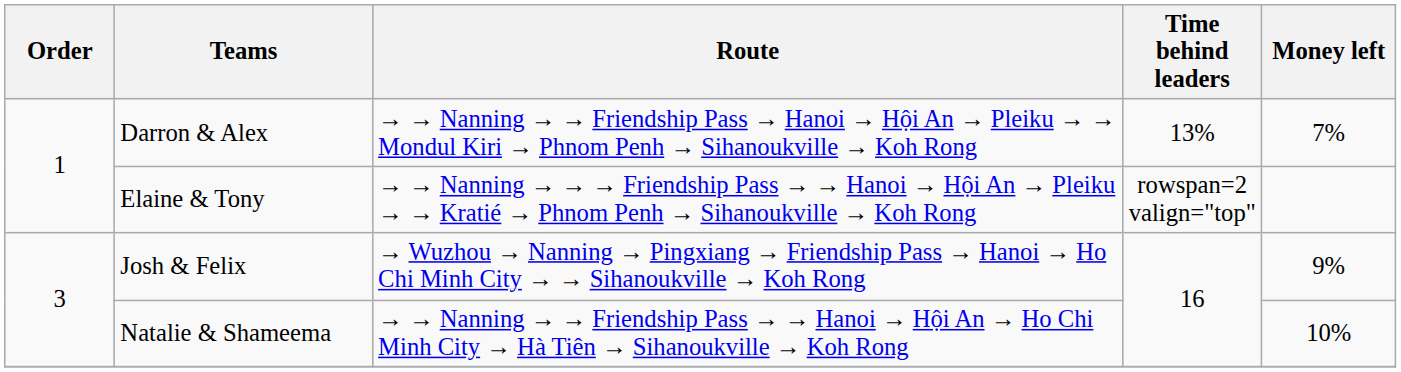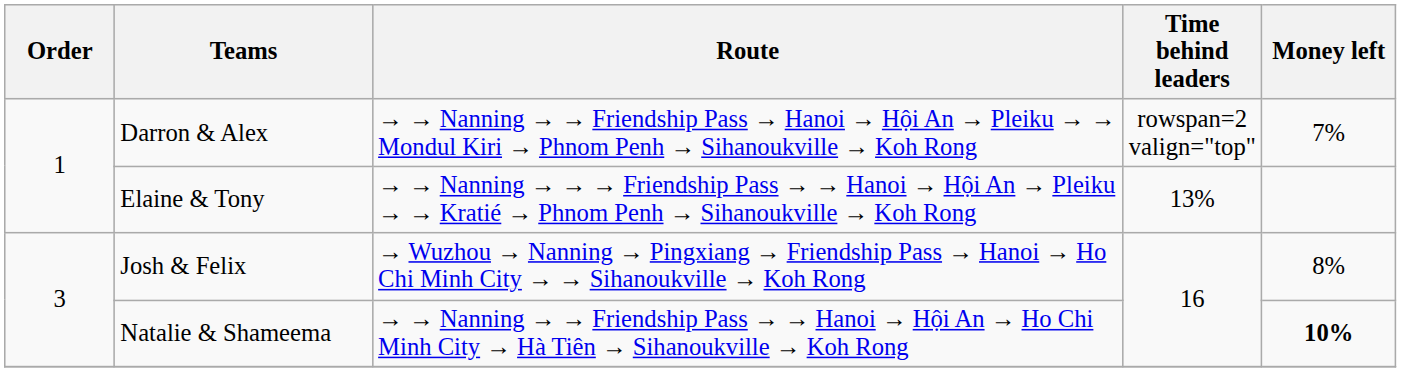(1192, 132) 13% -> (1192, 132) rowspan=2 valign="top"
(1192, 199) rowspan=2 valign="top" -> (1192, 199) 13%
(1329, 266) 9% -> (1329, 266) 8%
(1329, 332) normal -> (1329, 332) bold
